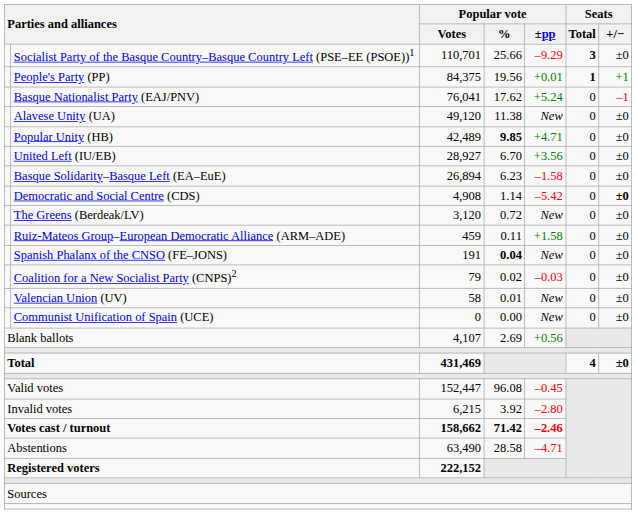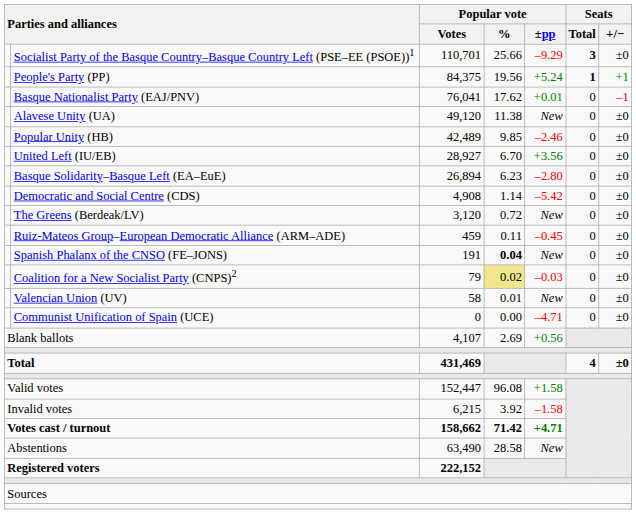(548, 77) +0.01 -> (548, 77) +5.24
(548, 96) +5.24 -> (548, 96) +0.01
(511, 136) bold -> (511, 136) normal
(548, 136) +4.71 -> (549, 136) –2.46
(549, 176) –1.58 -> (549, 176) –2.80
(622, 195) bold -> (622, 195) normal
(548, 235) +1.58 -> (549, 235) –0.45
(511, 276) no background -> (511, 276) khaki background
(552, 318) New -> (549, 318) –4.71
(549, 388) –0.45 -> (548, 388) +1.58
(549, 408) –2.80 -> (549, 408) –1.58
(549, 428) –2.46 -> (548, 428) +4.71
(549, 448) –4.71 -> (552, 448) New
